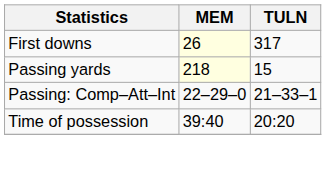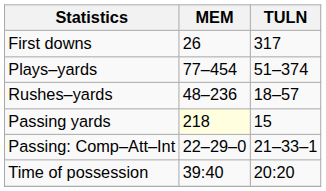(192, 43) lightyellow background -> (192, 43) no background
+ row: (53, 69)
+ row: (60, 95)
